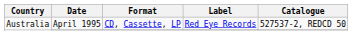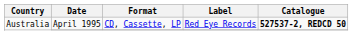(303, 24) normal -> (303, 24) bold
